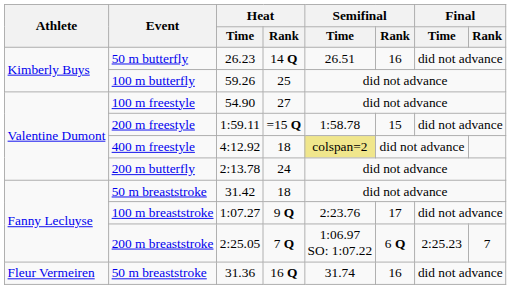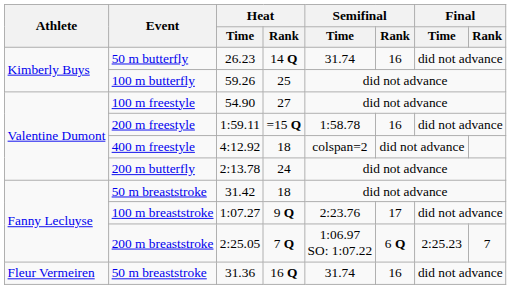(340, 58) 26.51 -> (340, 58) 31.74
(395, 125) 15 -> (395, 125) 16
(340, 147) khaki background -> (340, 147) no background
